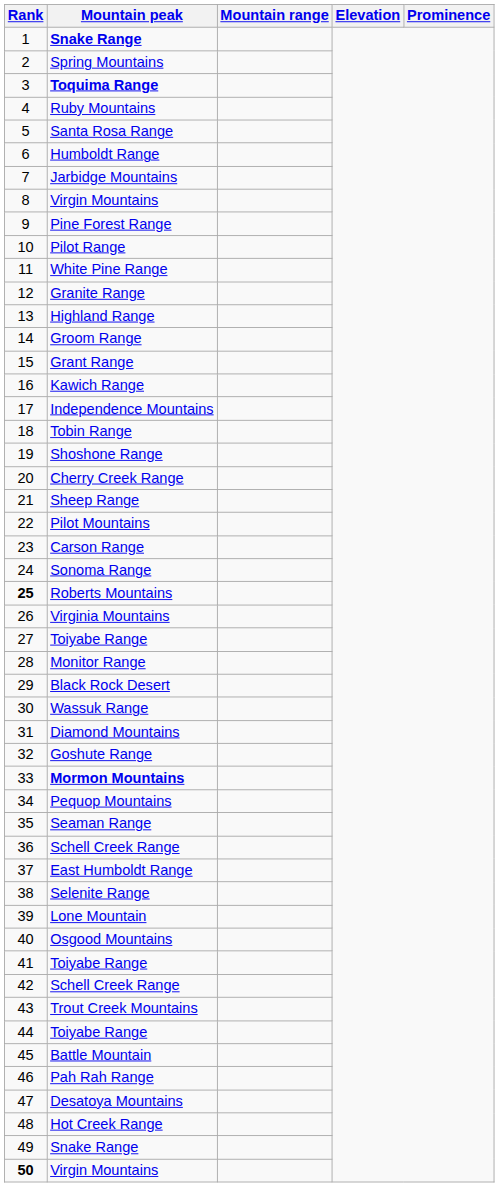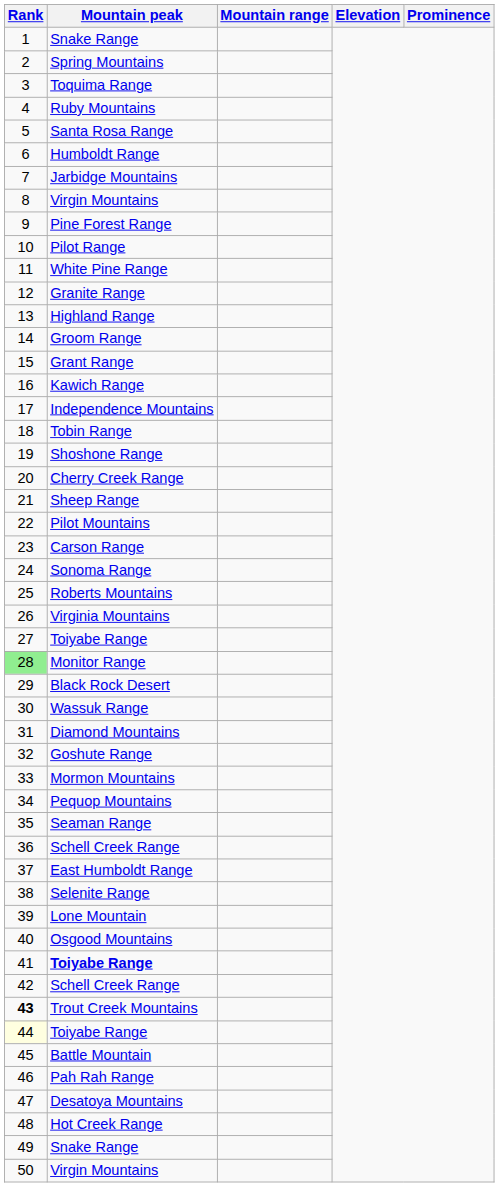(96, 39) bold -> (94, 39) normal
(104, 85) bold -> (101, 85) normal
(26, 593) bold -> (26, 593) normal
(26, 662) no background -> (26, 662) lightgreen background
(117, 778) bold -> (112, 778) normal
(99, 962) normal -> (101, 962) bold
(26, 1008) normal -> (26, 1008) bold
(26, 1032) no background -> (26, 1032) lightyellow background
(26, 1170) bold -> (26, 1170) normal
